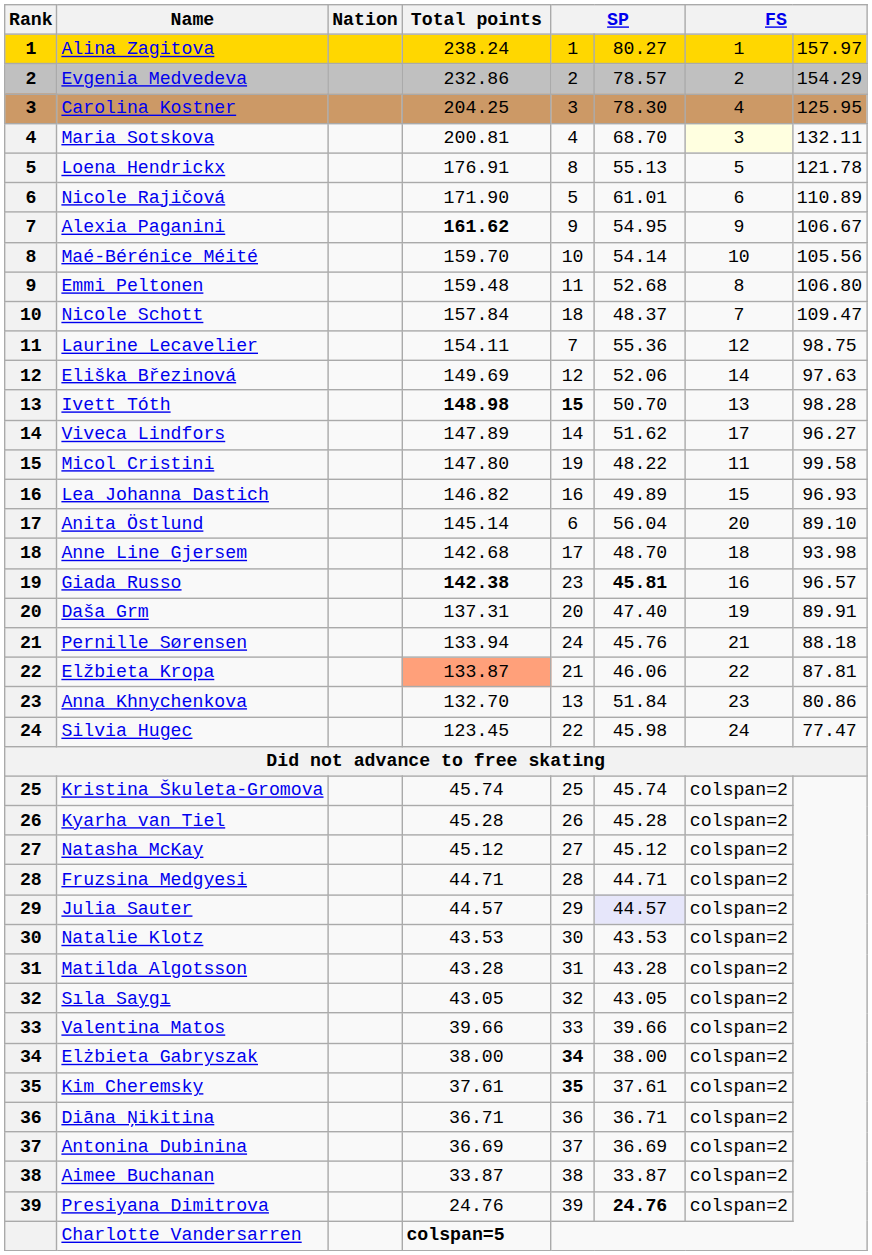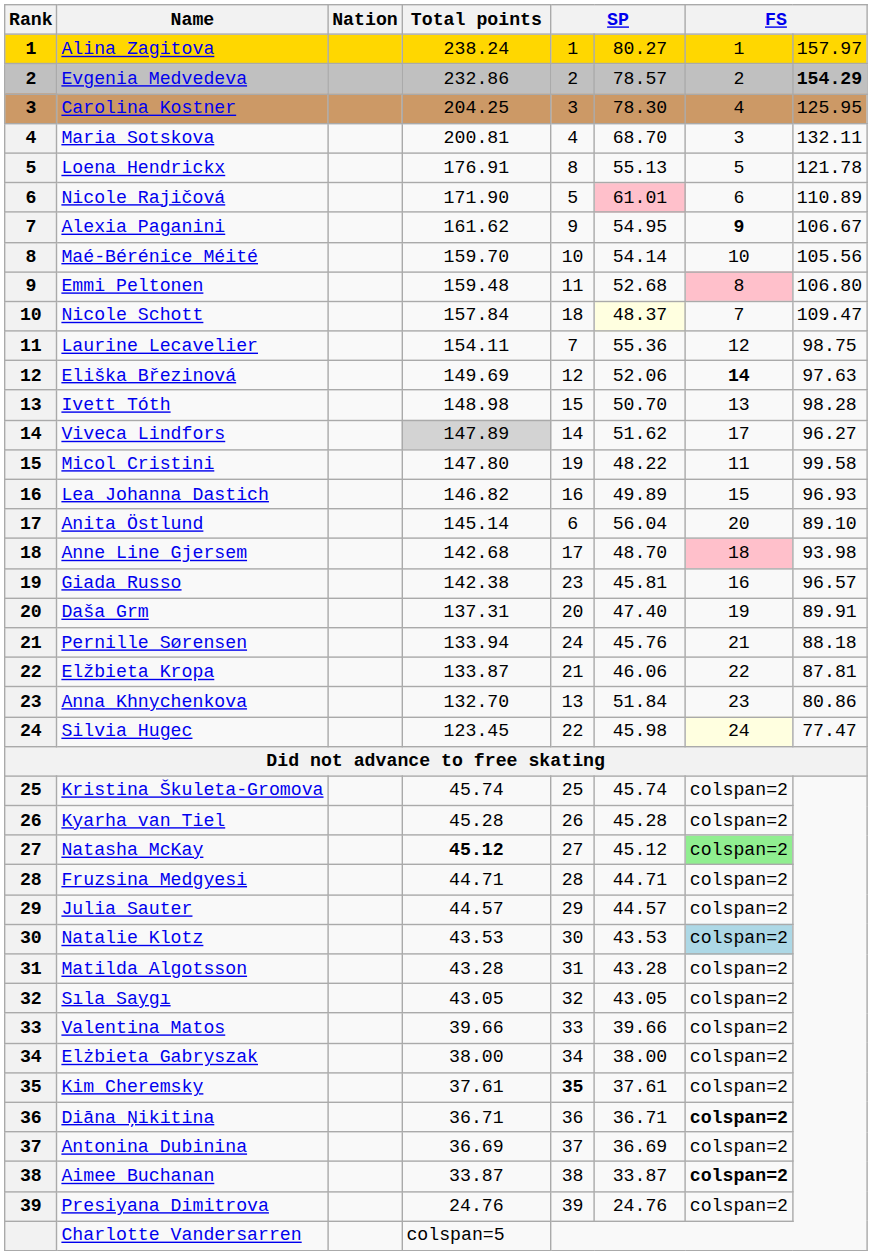(829, 79) normal -> (829, 79) bold
(739, 138) lightyellow background -> (739, 138) no background
(640, 198) no background -> (640, 198) pink background
(476, 227) bold -> (476, 227) normal
(739, 227) normal -> (739, 227) bold
(739, 286) no background -> (739, 286) pink background
(640, 316) no background -> (640, 316) lightyellow background
(739, 375) normal -> (739, 375) bold
(476, 405) bold -> (476, 405) normal
(573, 405) bold -> (573, 405) normal
(476, 435) no background -> (476, 435) lightgrey background
(739, 553) no background -> (739, 553) pink background
(476, 583) bold -> (476, 583) normal
(640, 583) bold -> (640, 583) normal
(476, 672) lightsalmon background -> (476, 672) no background
(739, 731) no background -> (739, 731) lightyellow background
(476, 850) normal -> (476, 850) bold
(739, 850) no background -> (739, 850) lightgreen background
(640, 909) lavender background -> (640, 909) no background
(739, 939) no background -> (739, 939) lightblue background
(573, 1058) bold -> (573, 1058) normal
(739, 1117) normal -> (739, 1117) bold
(739, 1176) normal -> (739, 1176) bold
(640, 1206) bold -> (640, 1206) normal
(456, 1236) bold -> (456, 1236) normal
